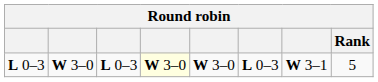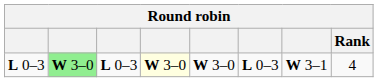(73, 64) no background -> (73, 64) lightgreen background
(352, 64) 5 -> (352, 64) 4
